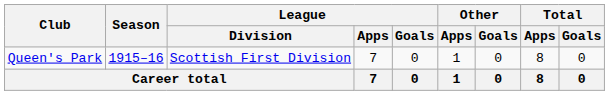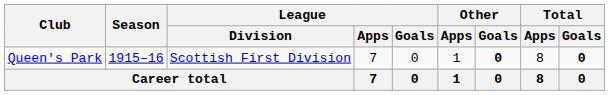(498, 58) normal -> (498, 58) bold
(582, 58) normal -> (582, 58) bold
